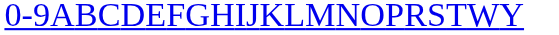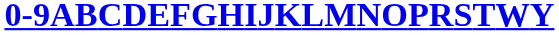(264, 14) normal -> (279, 14) bold
